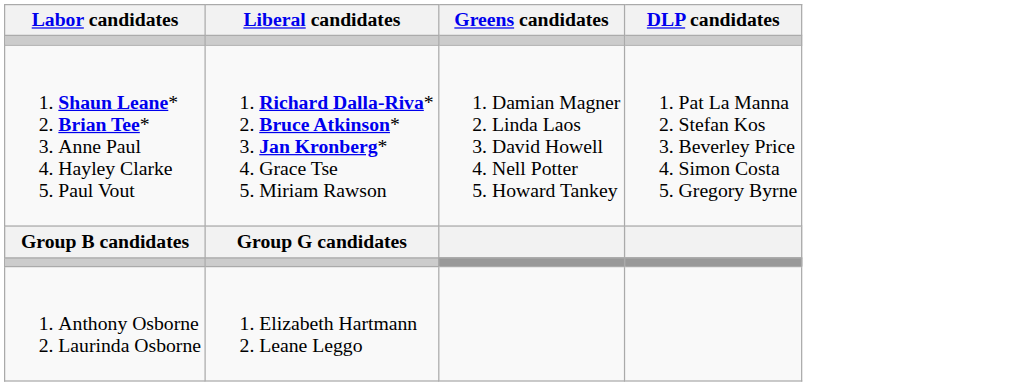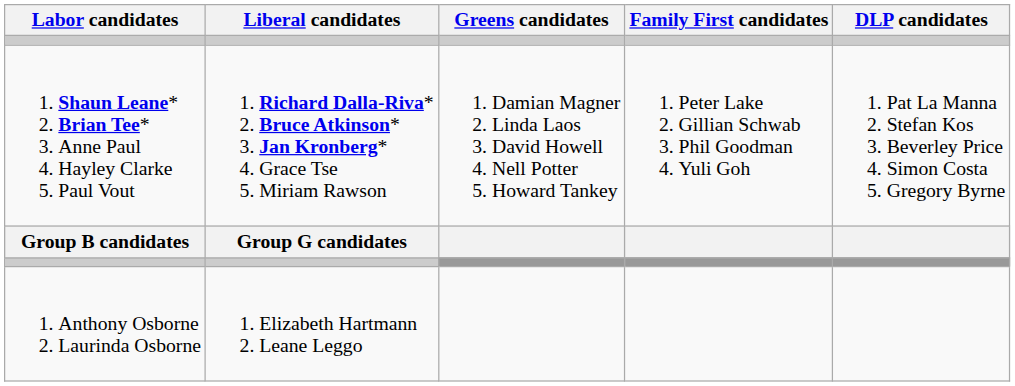+ column: (729, 20)
